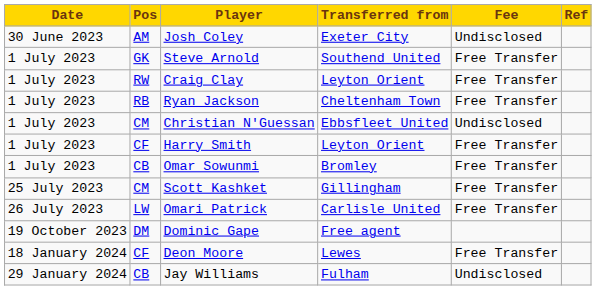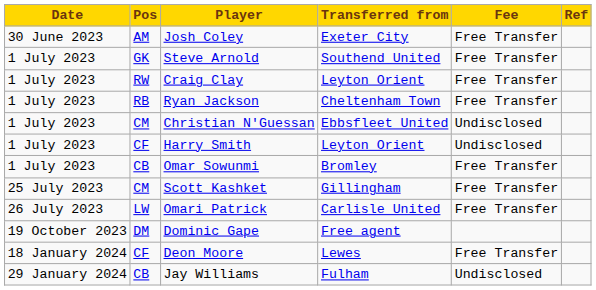(498, 37) Undisclosed -> (506, 37) Free Transfer
(506, 145) Free Transfer -> (498, 145) Undisclosed
